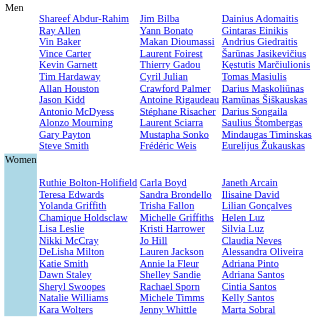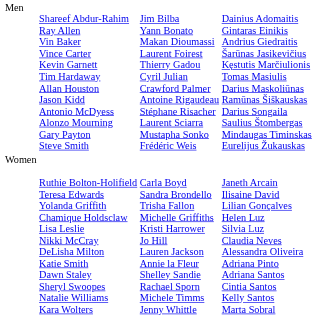(21, 160) lightblue background -> (21, 160) no background
